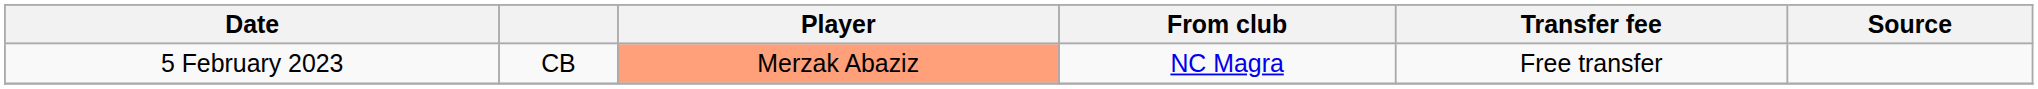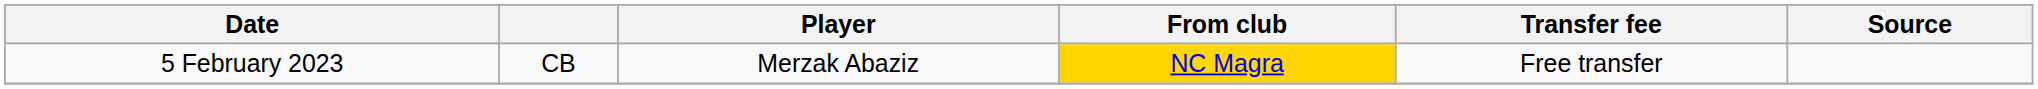(838, 63) lightsalmon background -> (838, 63) no background
(1227, 63) no background -> (1227, 63) gold background
